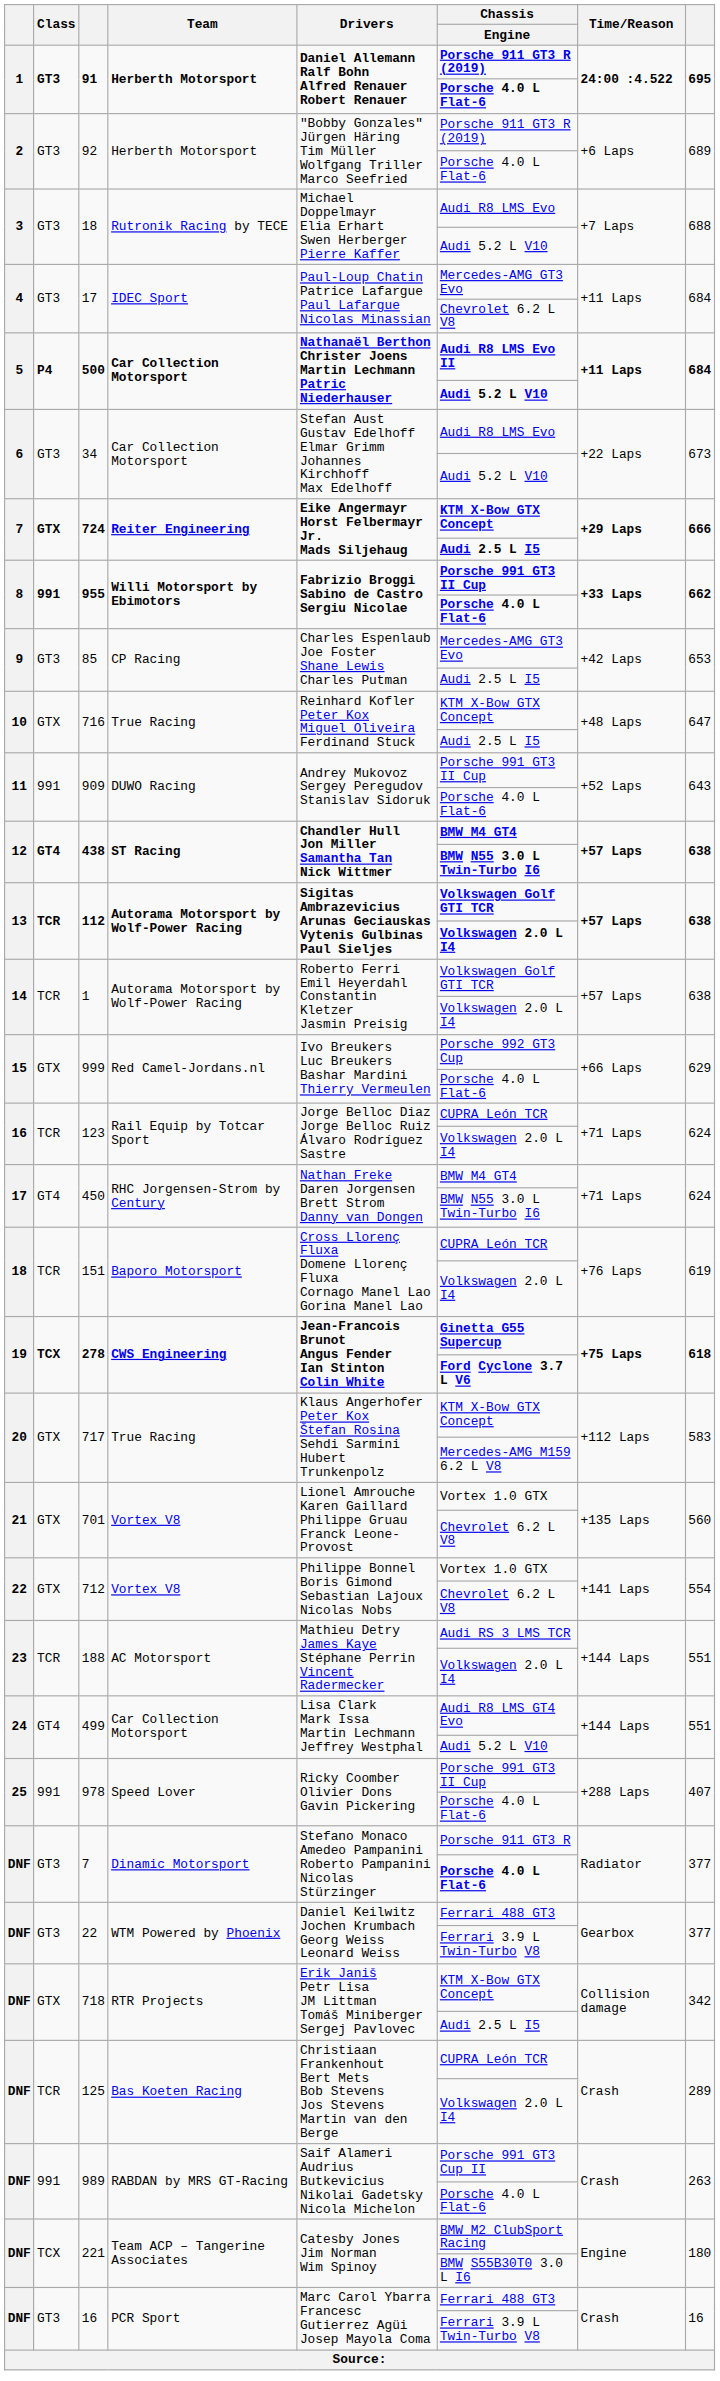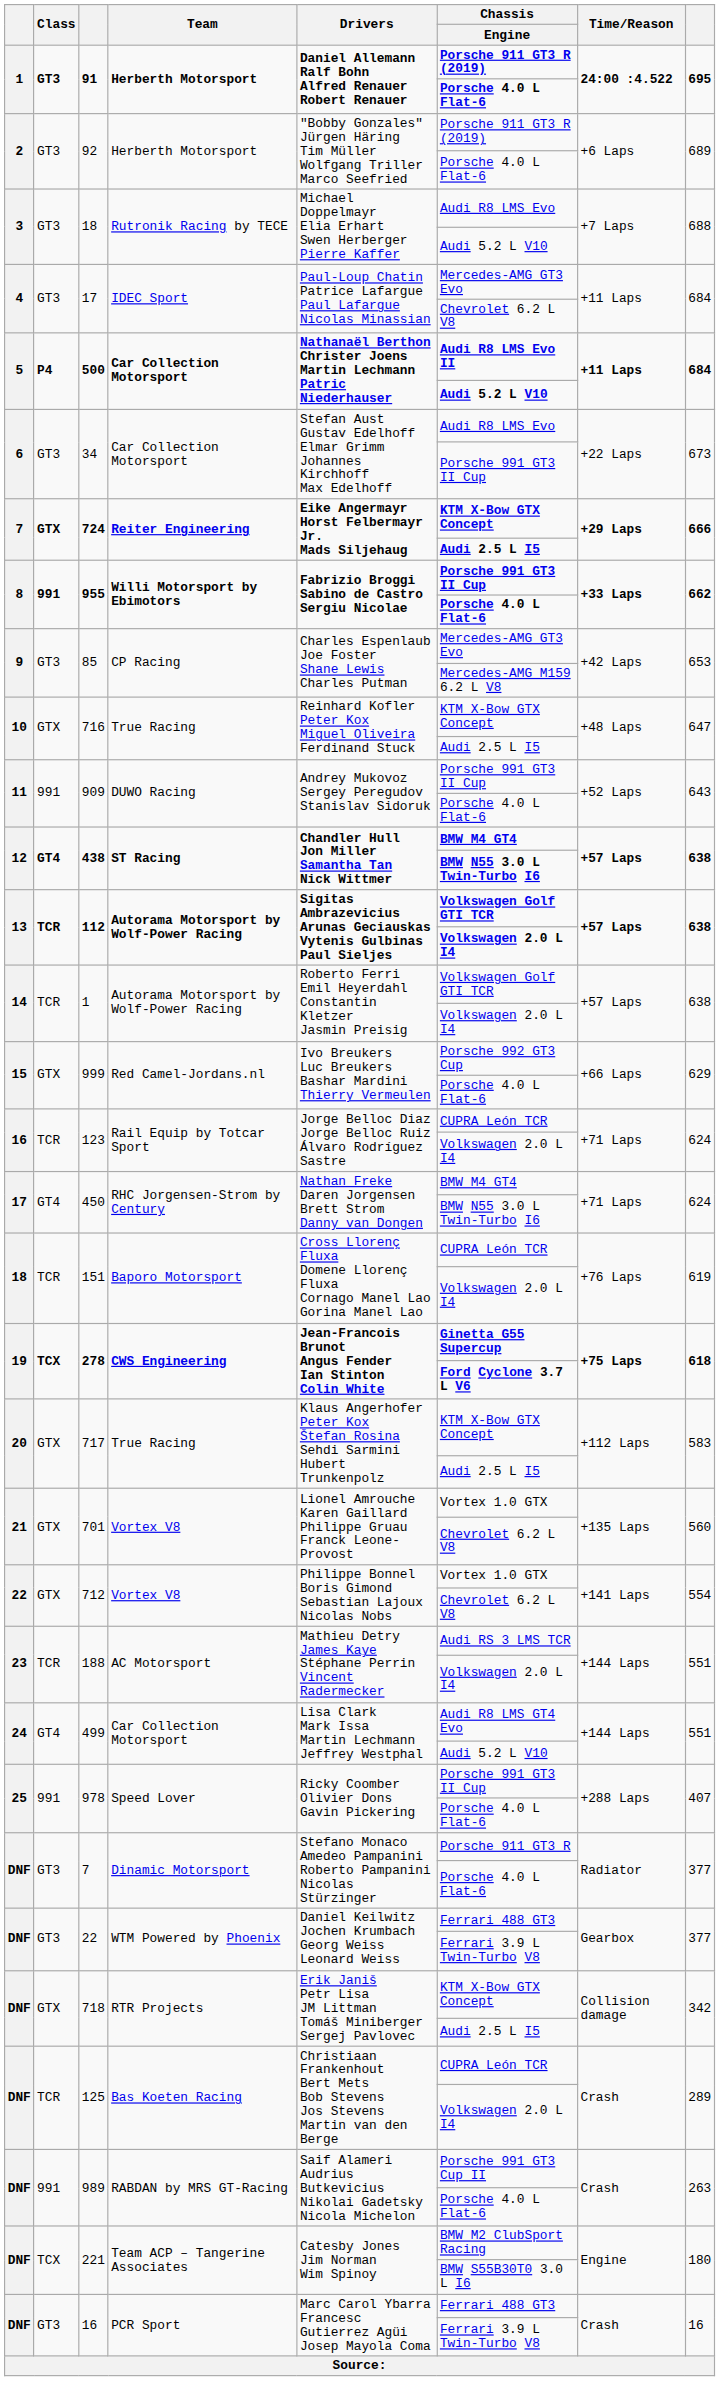(494, 476) Audi 5.2 L V10 -> (498, 471) Porsche 991 GT3 II Cup
(490, 679) Audi 2.5 L I5 -> (505, 680) Mercedes-AMG M159 6.2 L V8
(505, 1460) Mercedes-AMG M159 6.2 L V8 -> (490, 1472) Audi 2.5 L I5
(490, 1878) bold -> (490, 1885) normal
